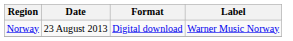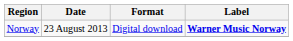(233, 28) normal -> (237, 28) bold
